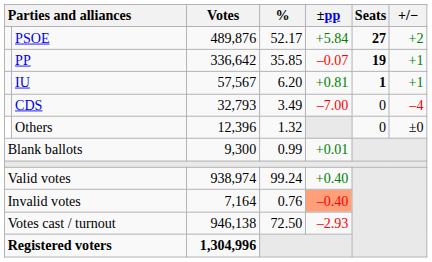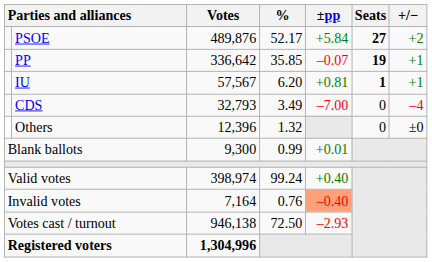(233, 178) 938,974 -> (233, 178) 398,974
